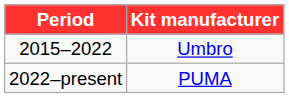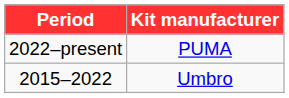rows swapped: (66, 49) <-> (66, 78)
